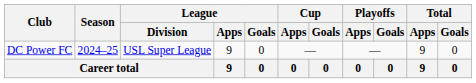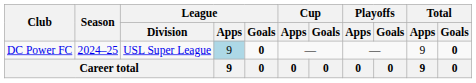(229, 50) no background -> (229, 50) lightblue background
(261, 50) normal -> (261, 50) bold
(455, 50) normal -> (455, 50) bold
